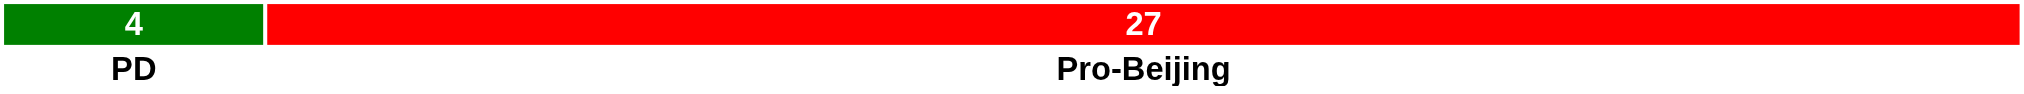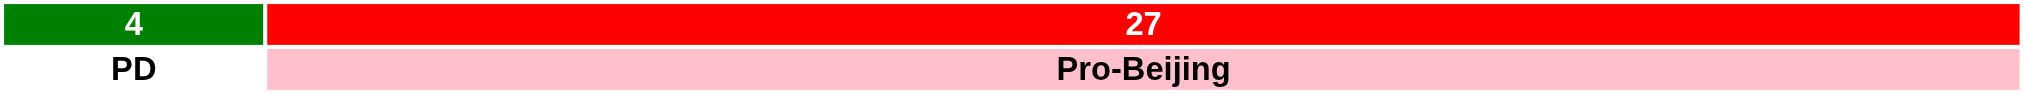(1144, 68) no background -> (1144, 68) pink background
